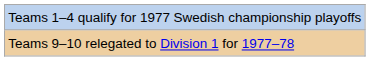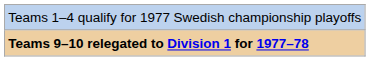(151, 43) normal -> (159, 42) bold
